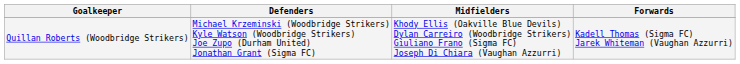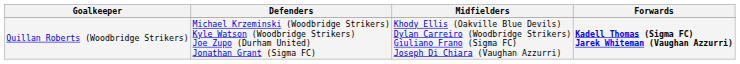(654, 39) normal -> (654, 39) bold
